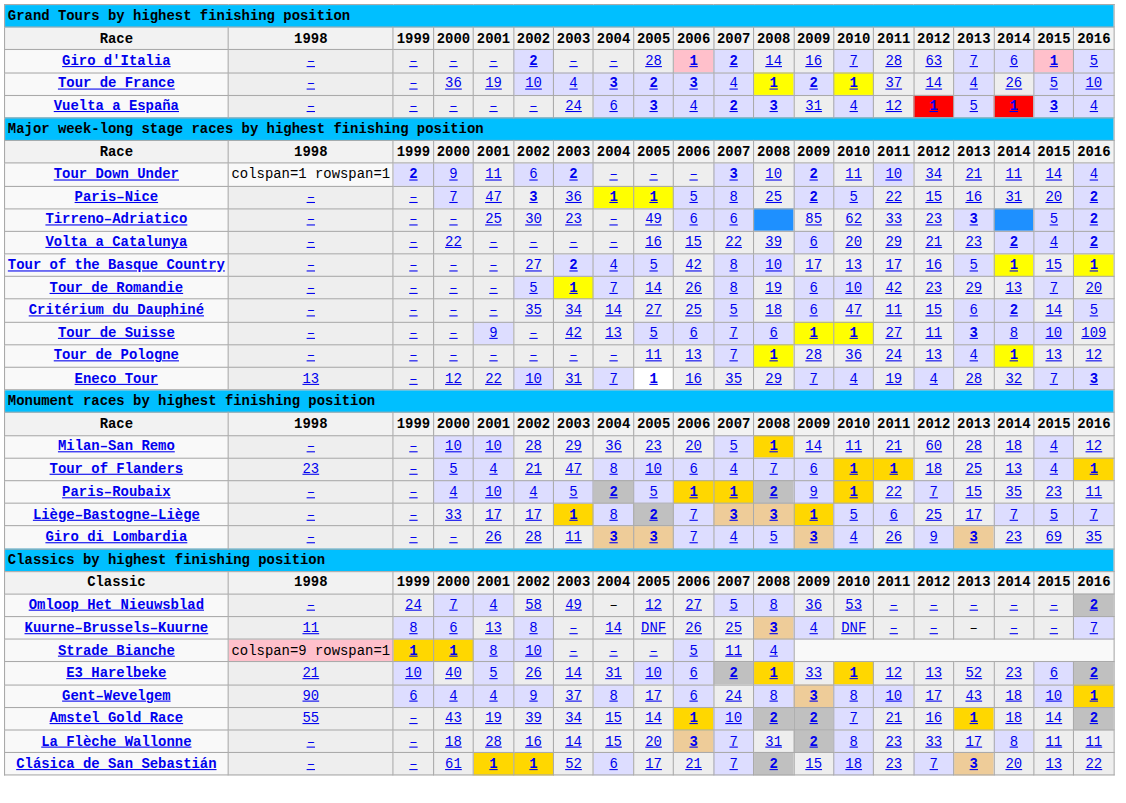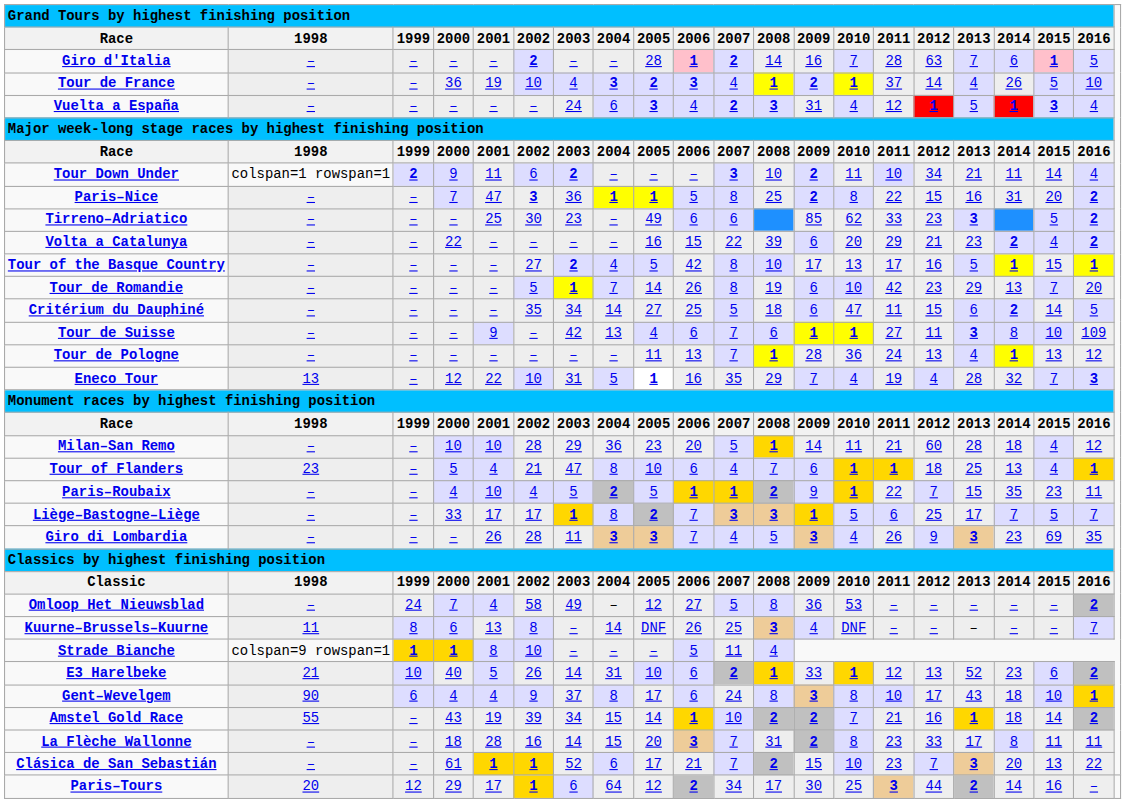(854, 197) 5 -> (854, 197) 8
(654, 333) 5 -> (654, 333) 4
(614, 379) 7 -> (614, 379) 5
(311, 651) pink background -> (311, 651) no background
(854, 764) 18 -> (854, 764) 10
+ row: (116, 787)
